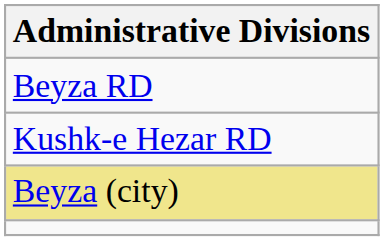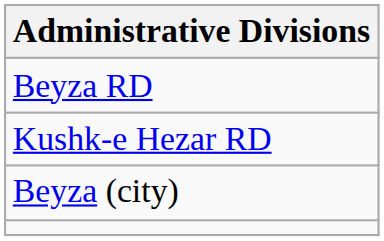(96, 191) khaki background -> (96, 191) no background
